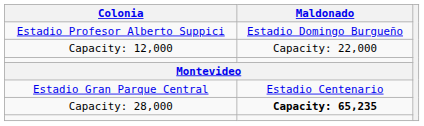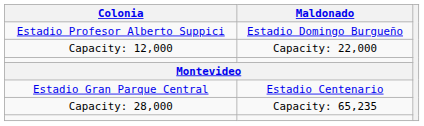(325, 106) bold -> (325, 106) normal
